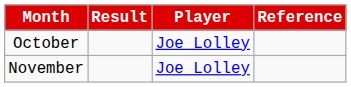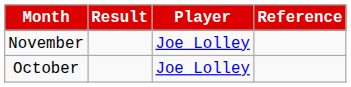rows swapped: (46, 43) <-> (46, 69)
